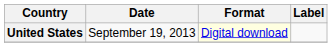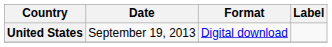(244, 32) lightyellow background -> (244, 32) no background
